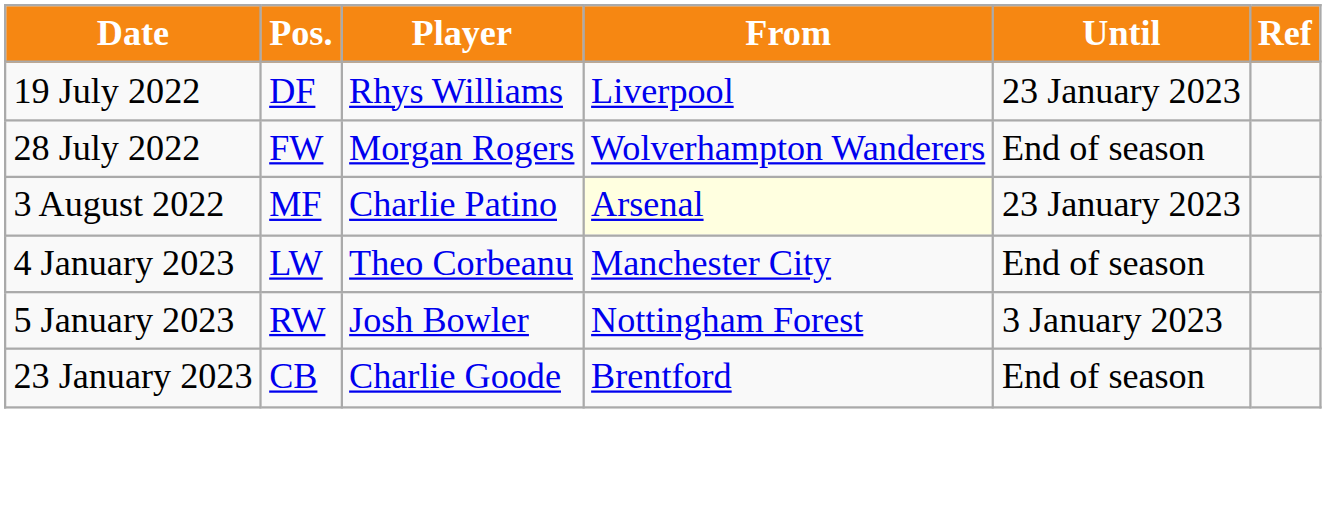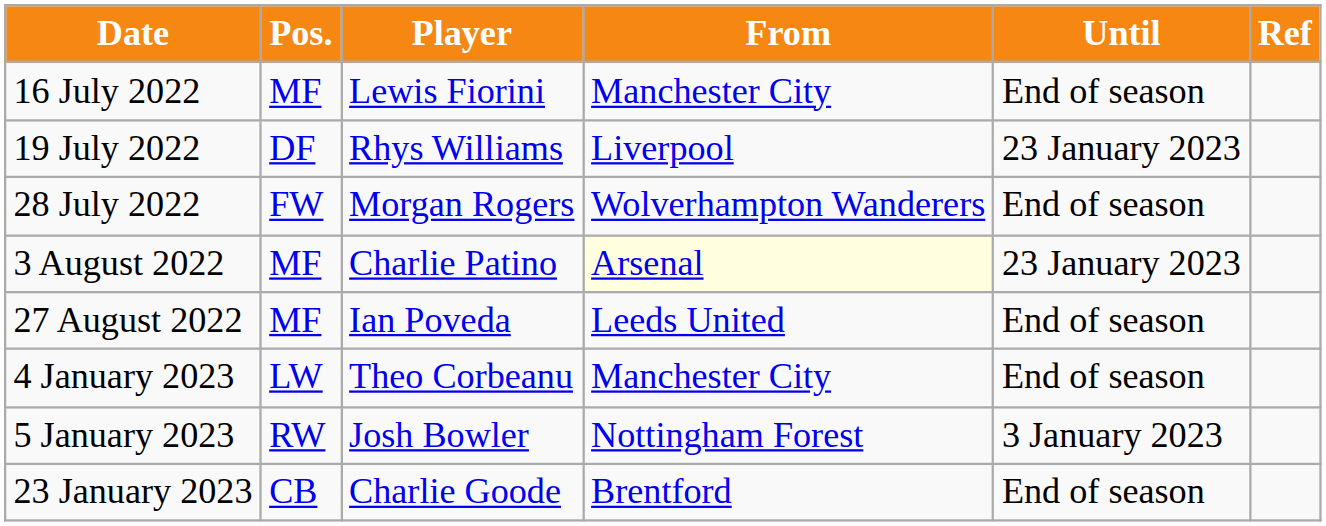+ row: (107, 90)
+ row: (128, 319)
